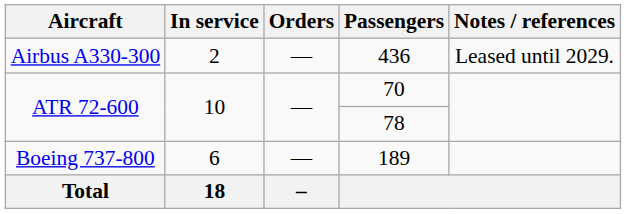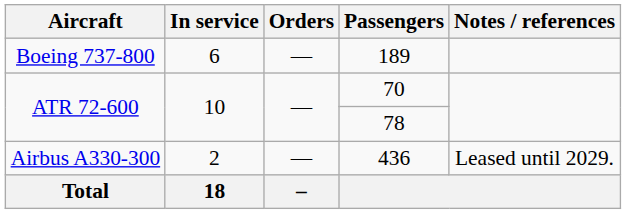rows swapped: (394, 55) <-> (394, 157)
